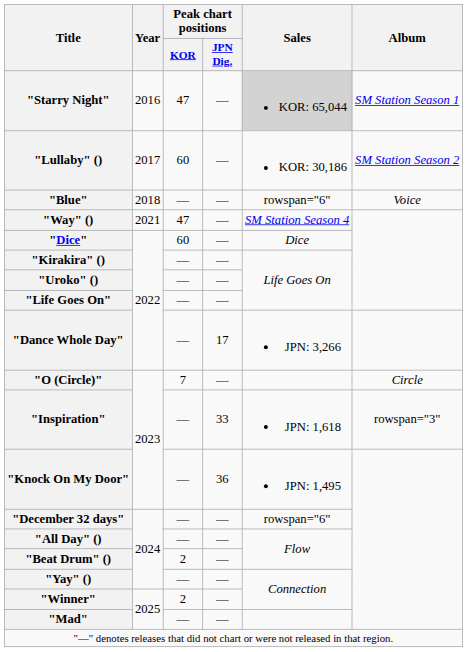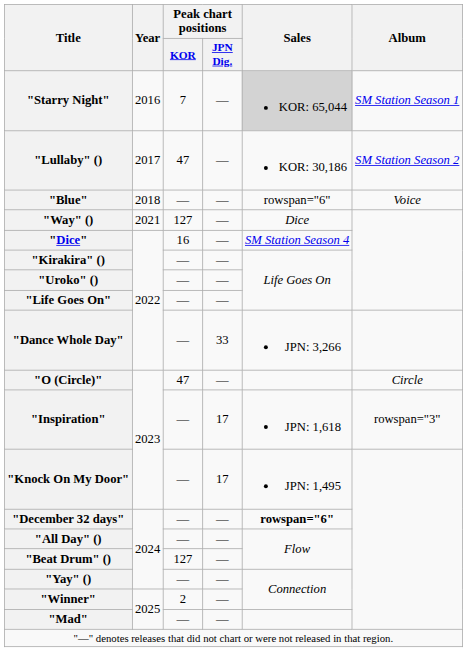(183, 100) 47 -> (183, 100) 7
(183, 160) 60 -> (183, 160) 47
(183, 220) 47 -> (183, 220) 127
(297, 220) SM Station Season 4 -> (297, 220) Dice
(183, 240) 60 -> (183, 240) 16
(297, 240) Dice -> (297, 240) SM Station Season 4
(222, 340) 17 -> (222, 340) 33
(183, 379) 7 -> (183, 379) 47
(222, 419) 33 -> (222, 419) 17
(222, 479) 36 -> (222, 479) 17
(297, 519) normal -> (297, 519) bold
(183, 559) 2 -> (183, 559) 127
